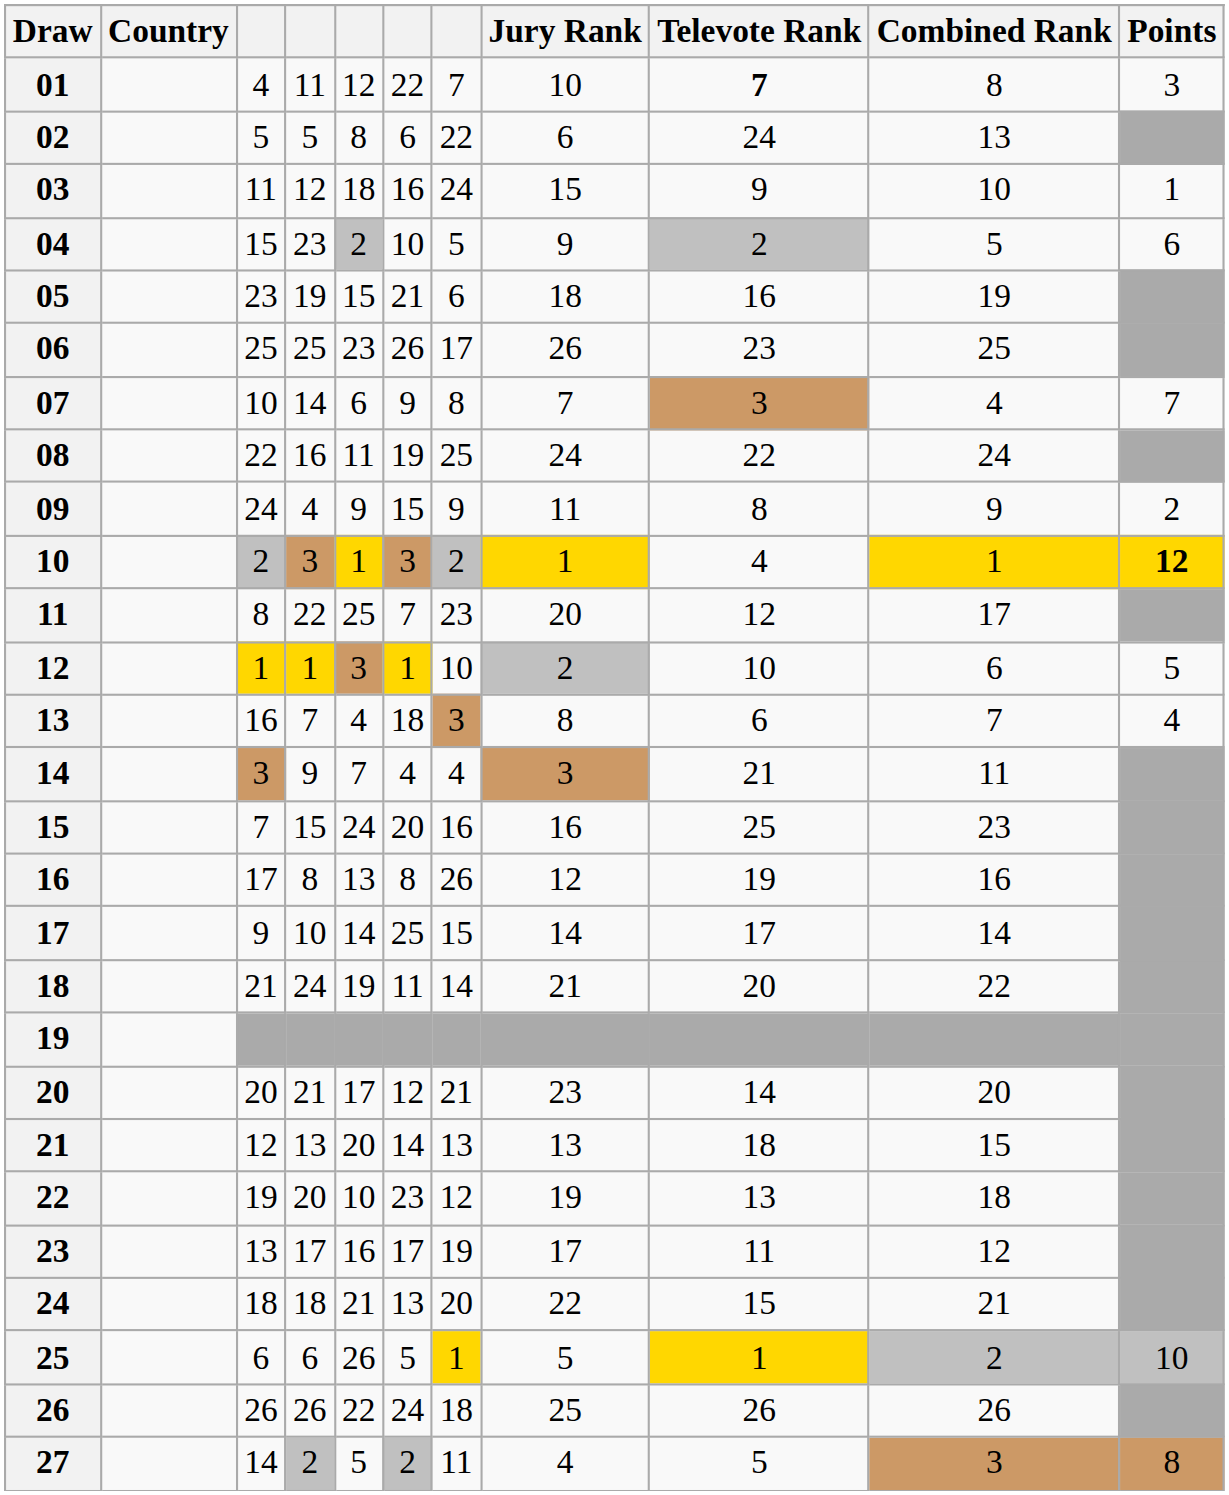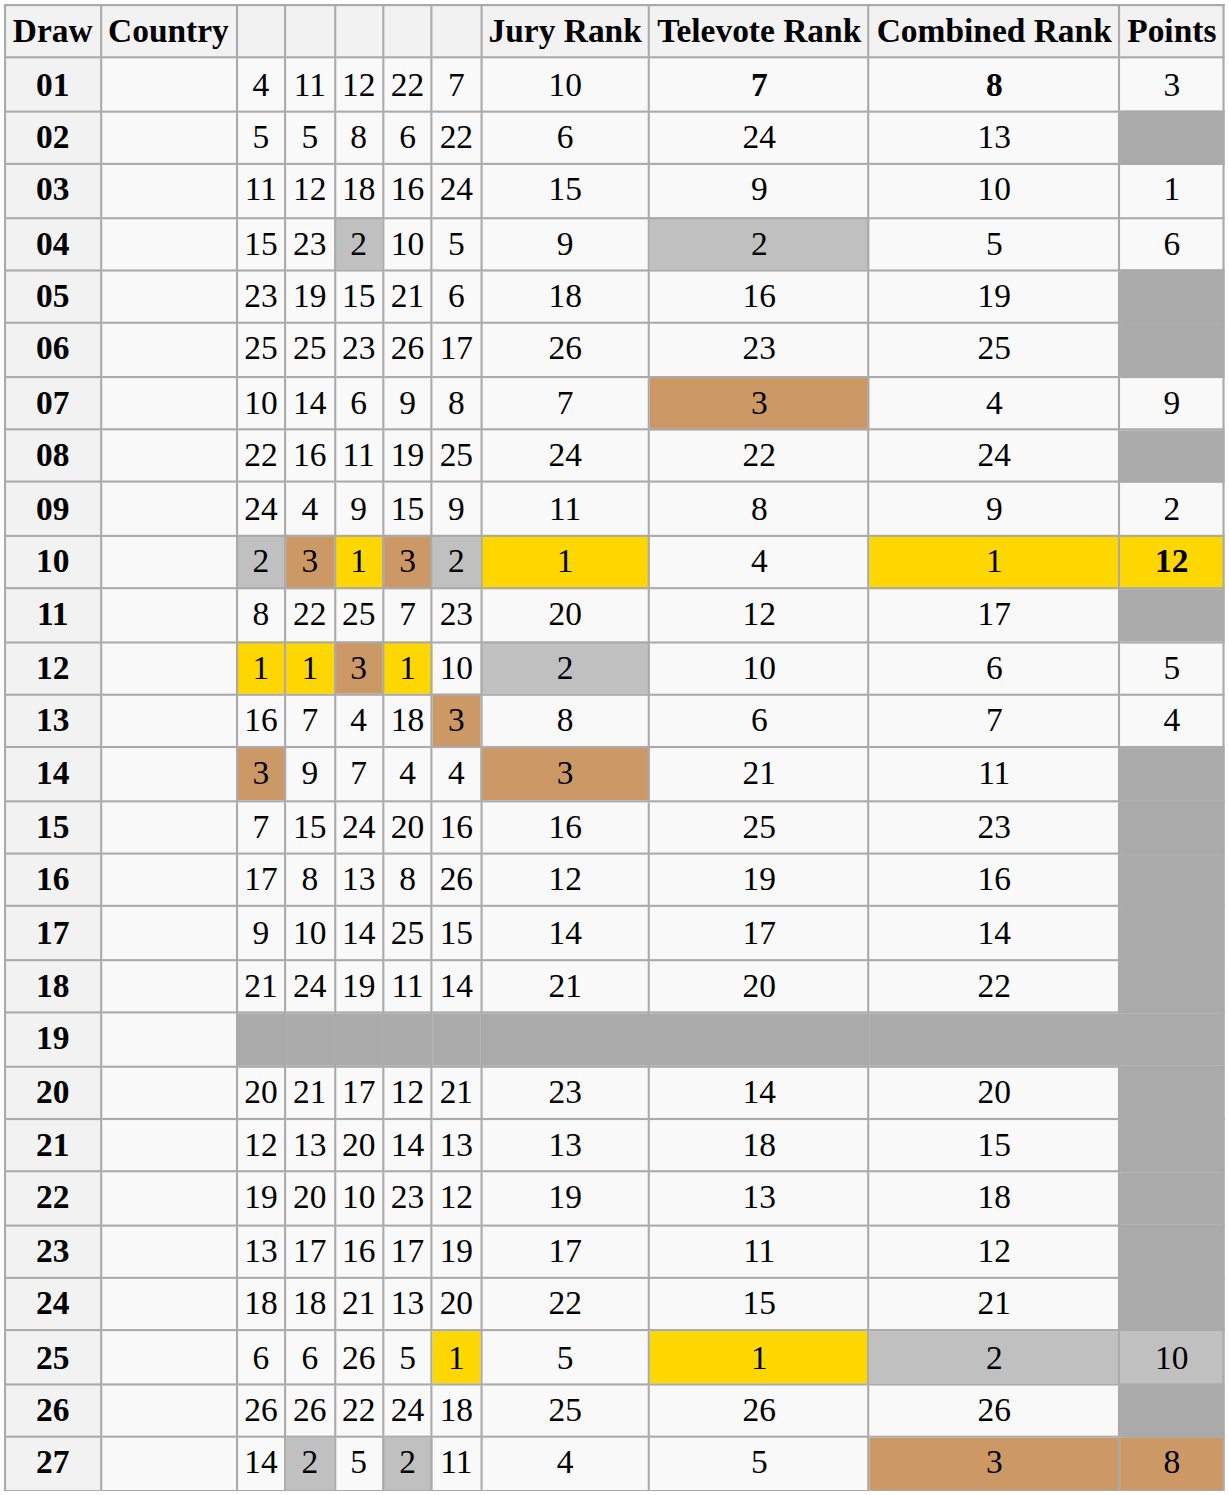(994, 84) normal -> (994, 84) bold
(1172, 402) 7 -> (1172, 402) 9
